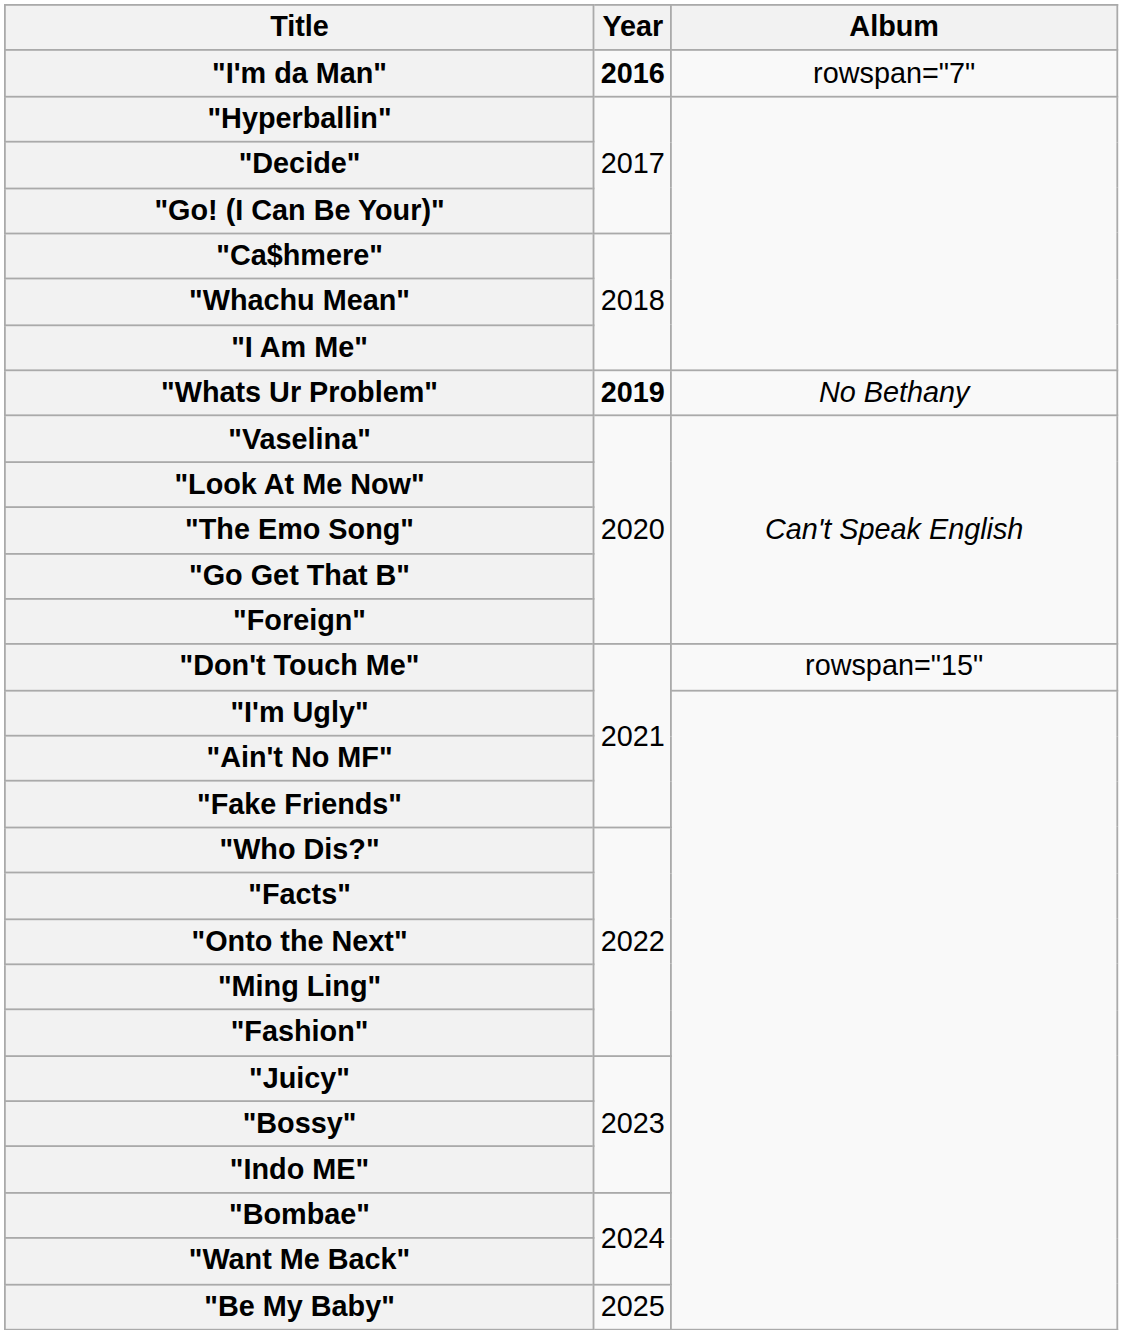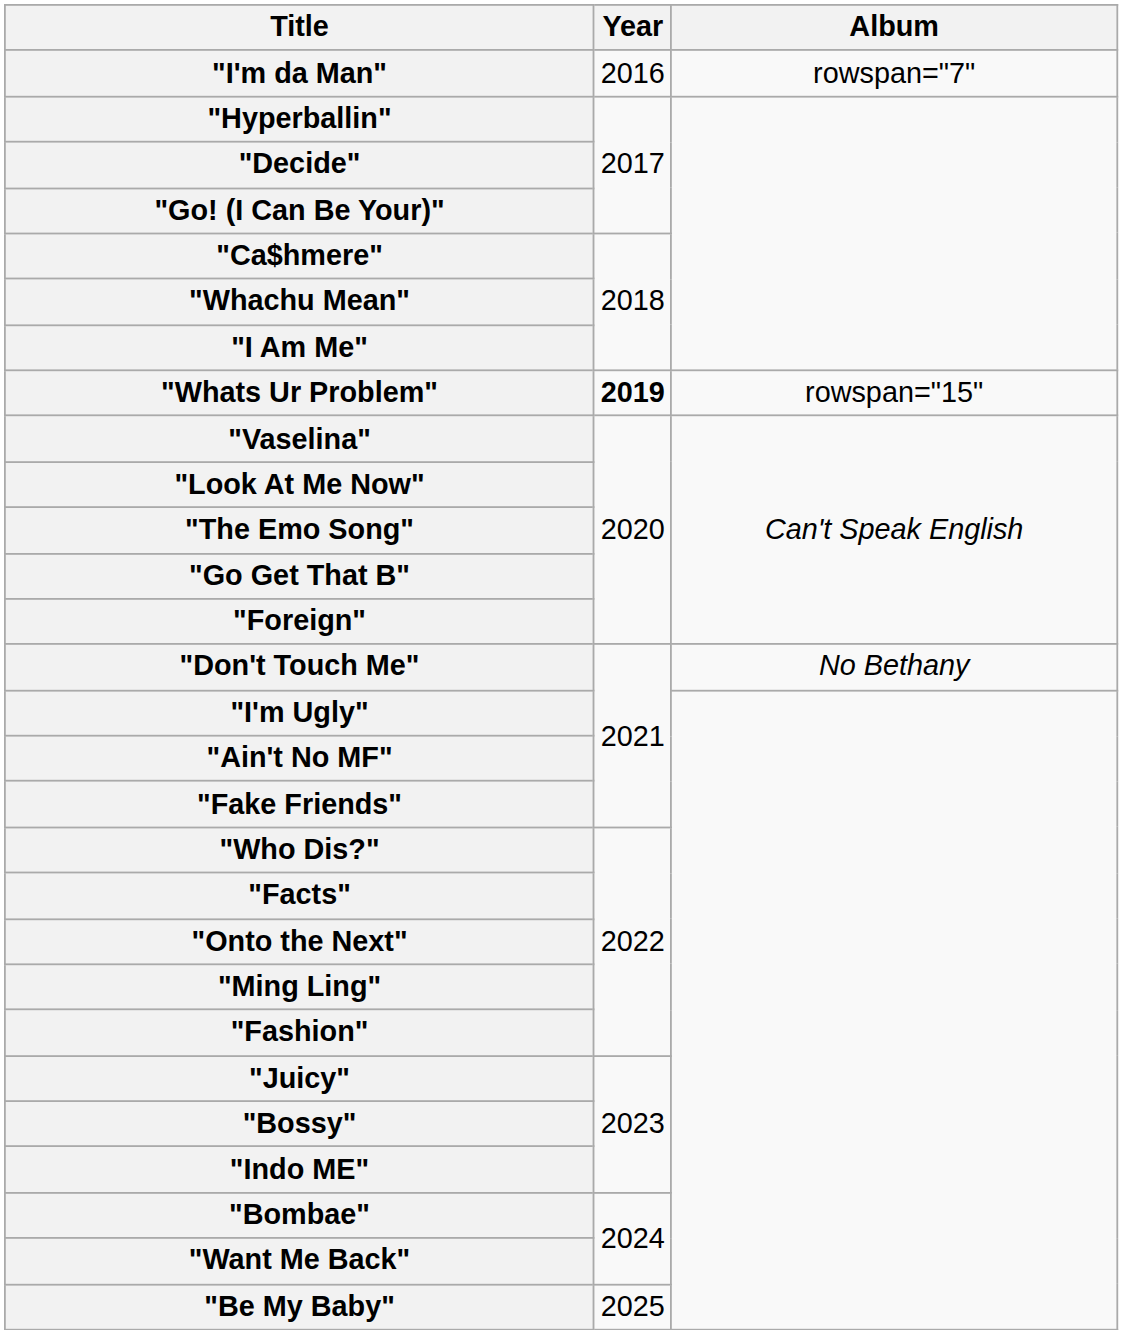(633, 73) bold -> (633, 73) normal
(894, 392) No Bethany -> (894, 392) rowspan="15"
(894, 666) rowspan="15" -> (894, 666) No Bethany
